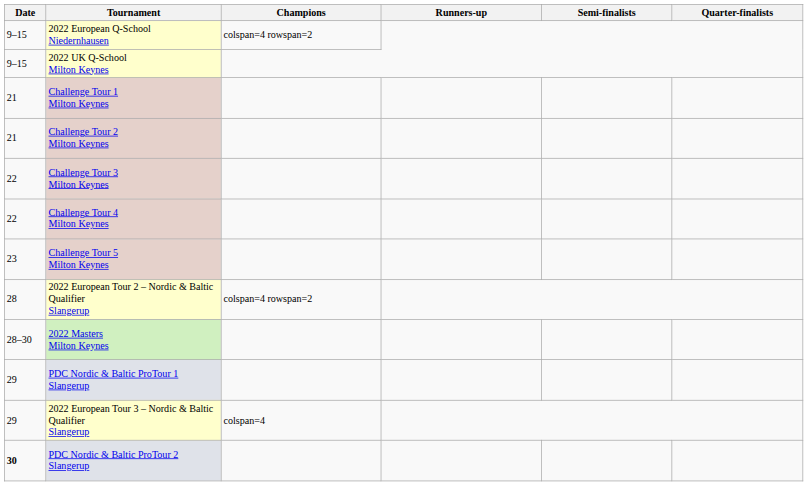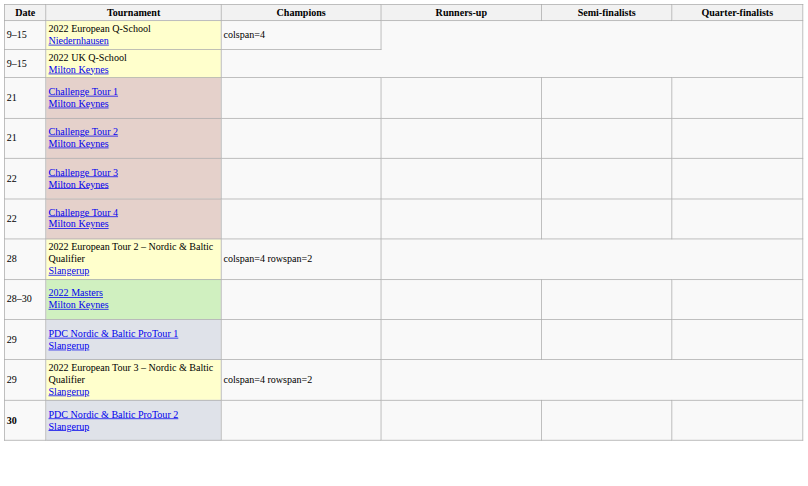(268, 34) colspan=4 rowspan=2 -> (244, 34) colspan=4
- row: (83, 258)
(244, 419) colspan=4 -> (268, 379) colspan=4 rowspan=2
